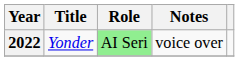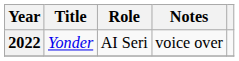(124, 42) lightgreen background -> (124, 42) no background
